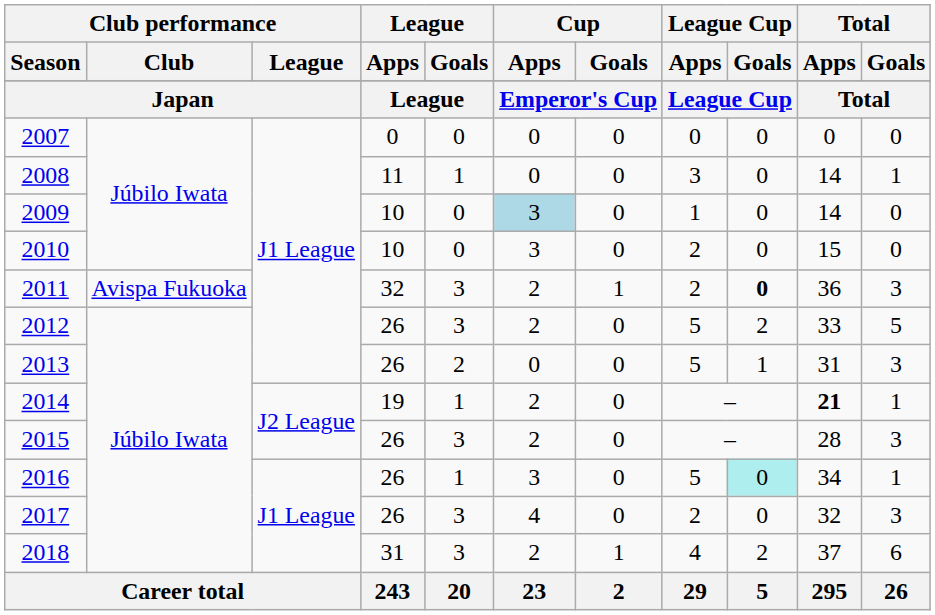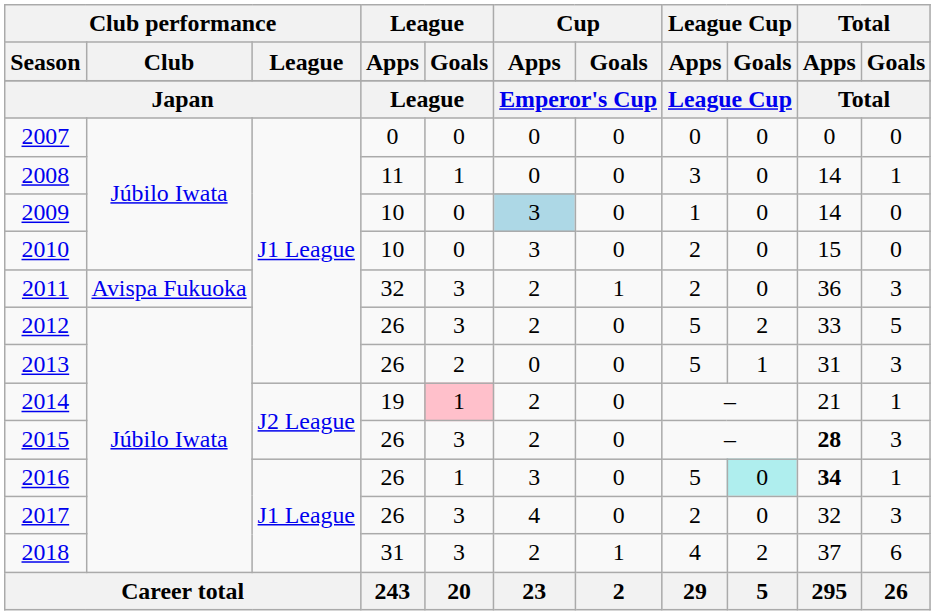(762, 288) bold -> (762, 288) normal
(459, 401) no background -> (459, 401) pink background
(829, 401) bold -> (829, 401) normal
(829, 439) normal -> (829, 439) bold
(829, 477) normal -> (829, 477) bold
